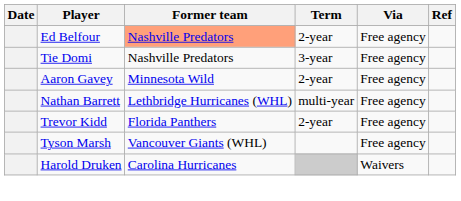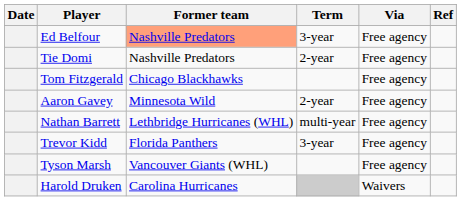(315, 36) 2-year -> (317, 36) 3-year
(315, 57) 3-year -> (317, 57) 2-year
+ row: (82, 79)
(315, 121) 2-year -> (317, 143) 3-year
